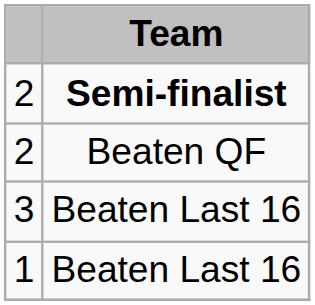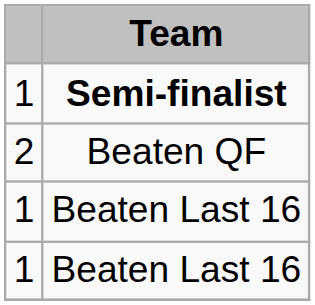(24, 92) 2 -> (24, 92) 1
(24, 210) 3 -> (24, 210) 1
